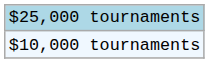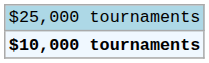(105, 44) normal -> (105, 44) bold
